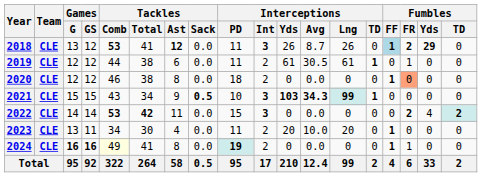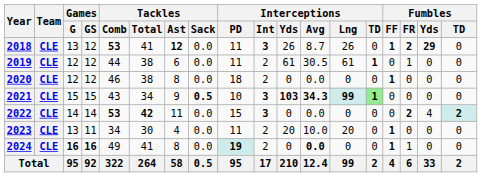(392, 46) lightblue background -> (392, 46) no background
(409, 80) lightsalmon background -> (409, 80) no background
(374, 96) no background -> (374, 96) lightgreen background
(114, 147) lightyellow background -> (114, 147) no background
(315, 147) normal -> (315, 147) bold
